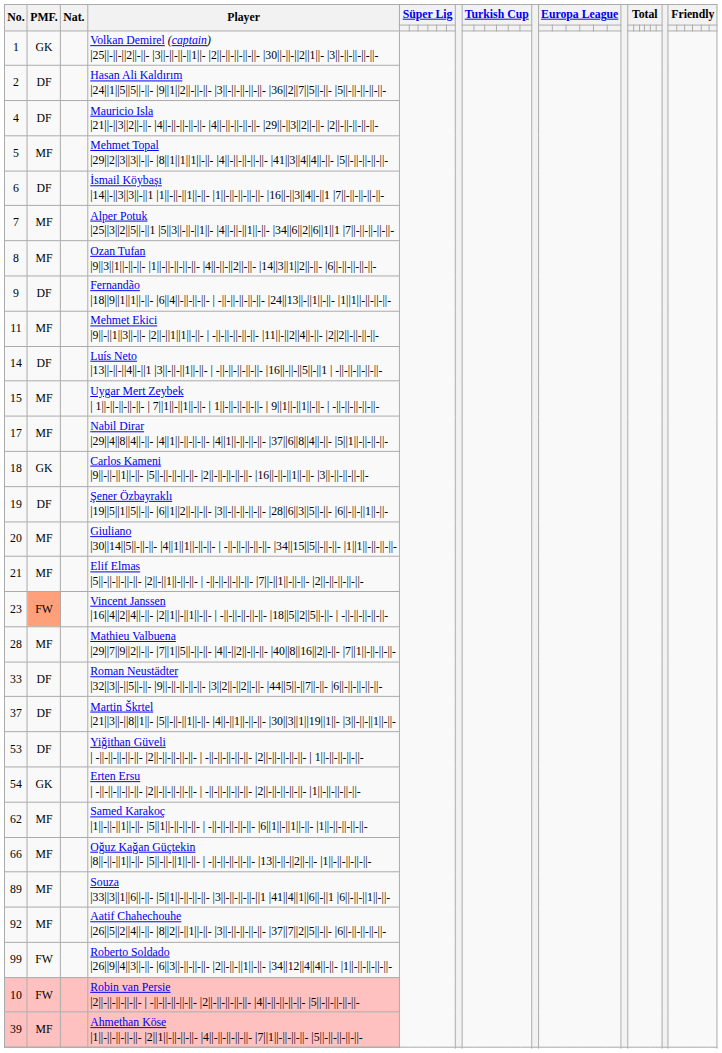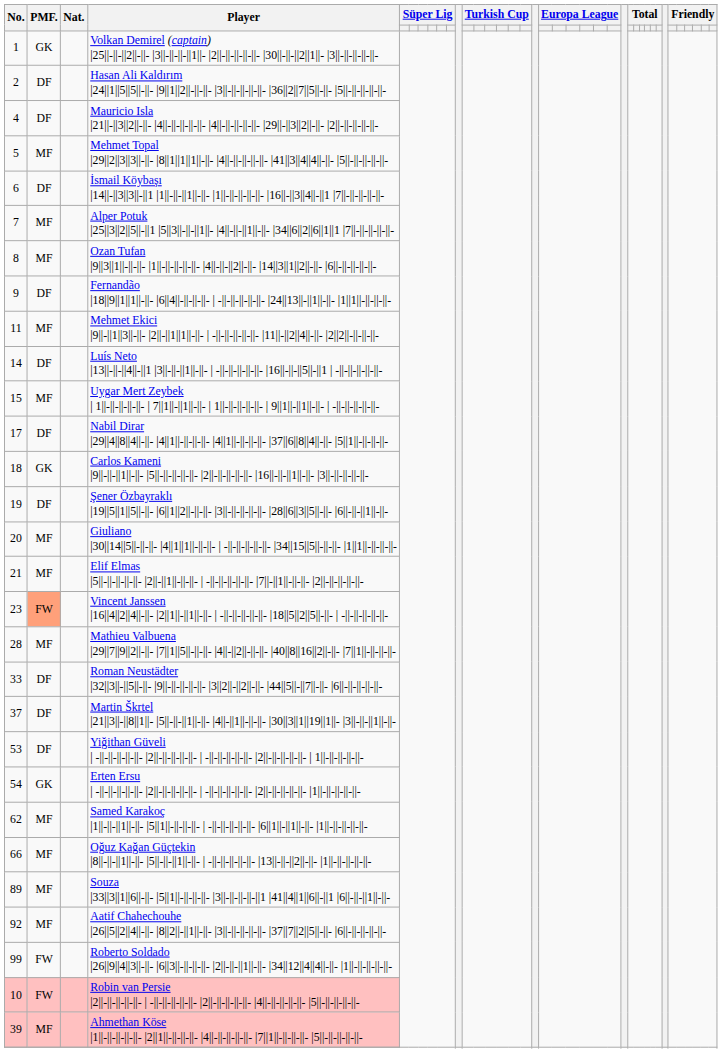(44, 433) MF -> (44, 433) DF
